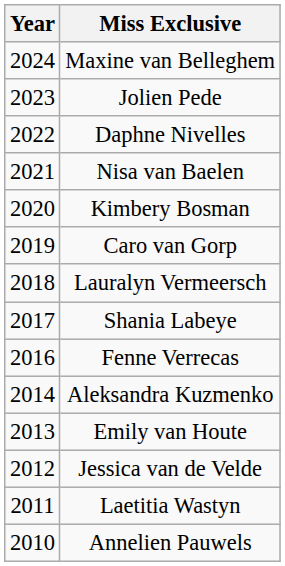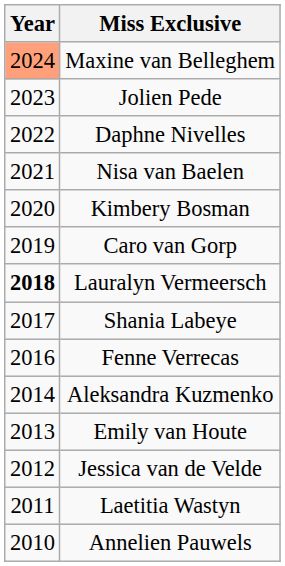(32, 60) no background -> (32, 60) lightsalmon background
(32, 282) normal -> (32, 282) bold
